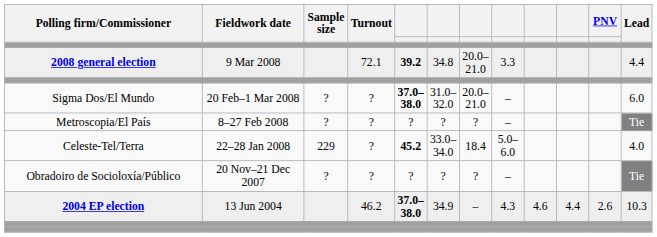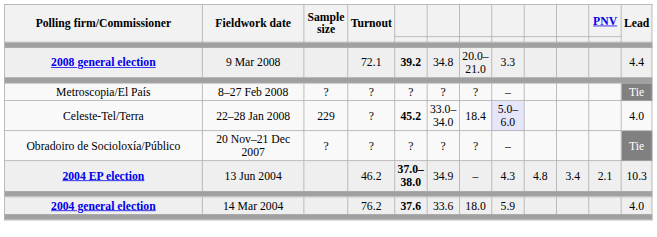- row: (103, 98)
(508, 146) no background -> (508, 116) lavender background
(540, 206) 4.6 -> (540, 176) 4.8
(573, 206) 4.4 -> (573, 176) 3.4
(605, 206) 2.6 -> (605, 176) 2.1
+ row: (103, 205)
